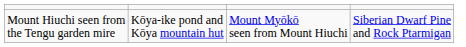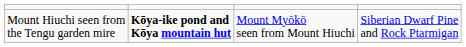(177, 26) normal -> (181, 26) bold
